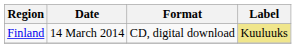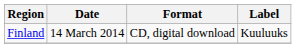(264, 33) khaki background -> (264, 33) no background
